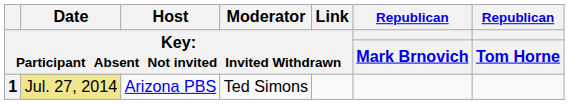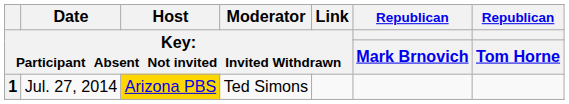(71, 86) khaki background -> (71, 86) no background
(170, 86) no background -> (170, 86) gold background
